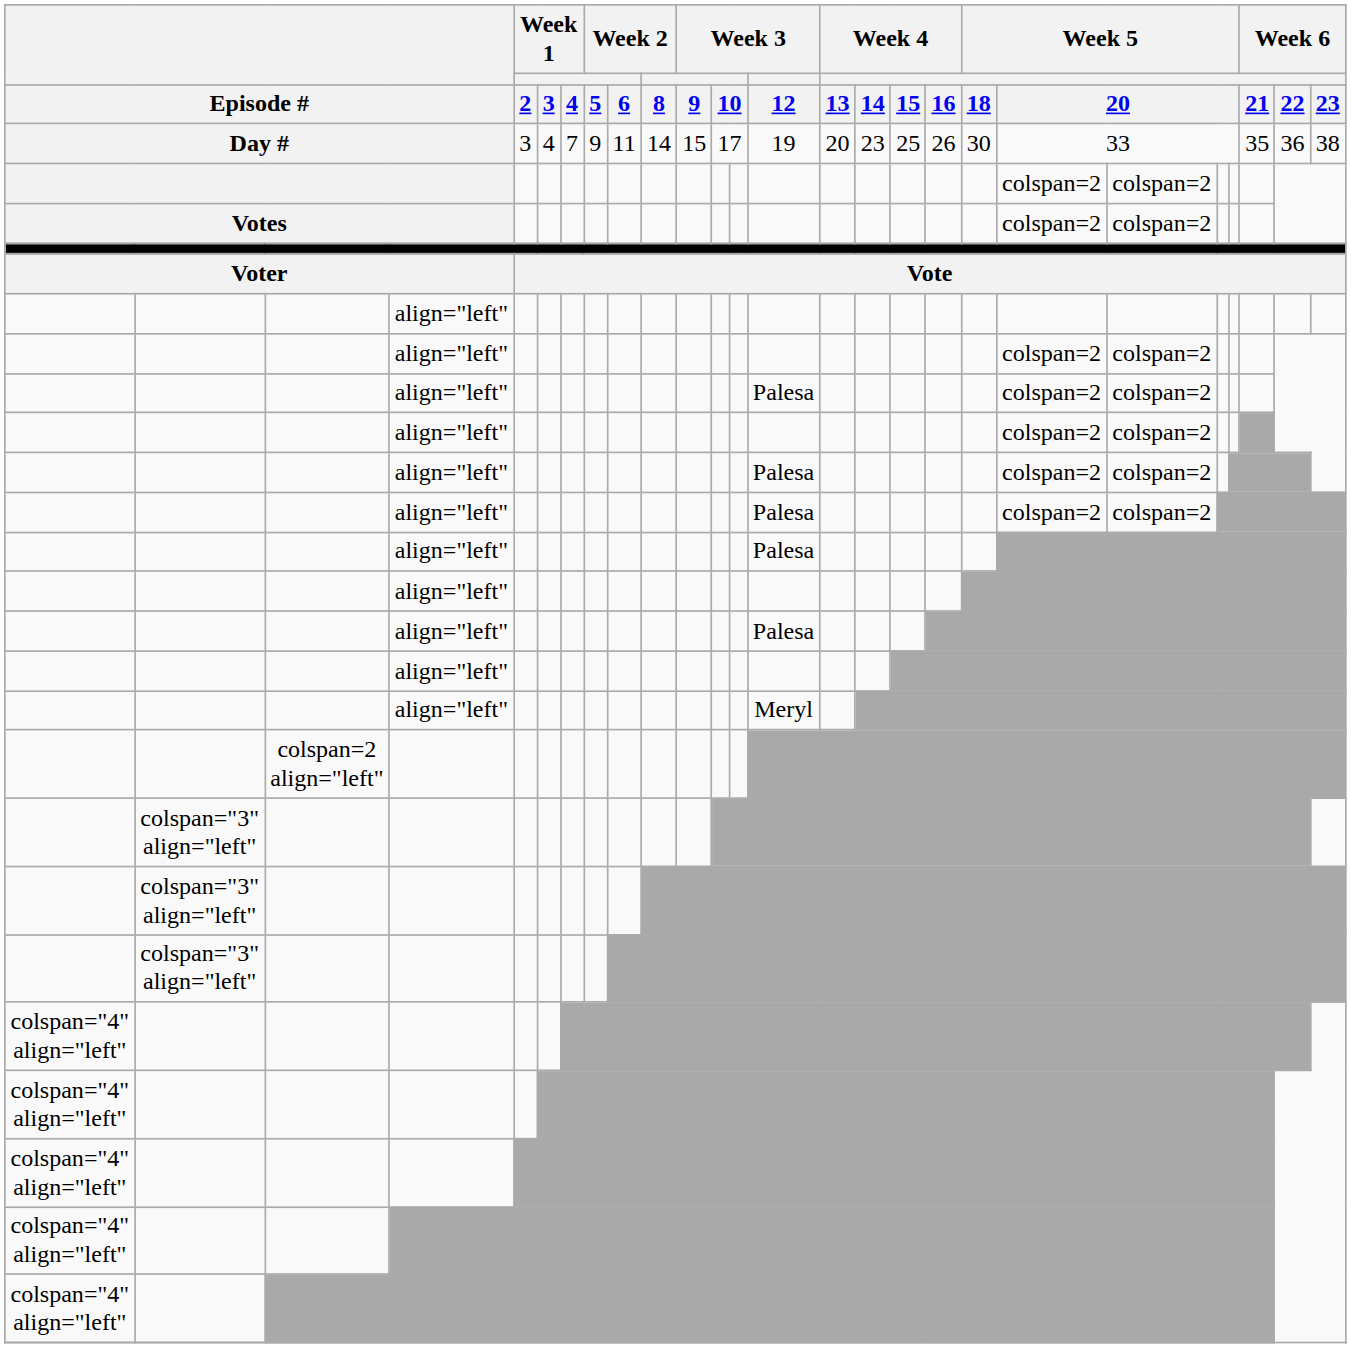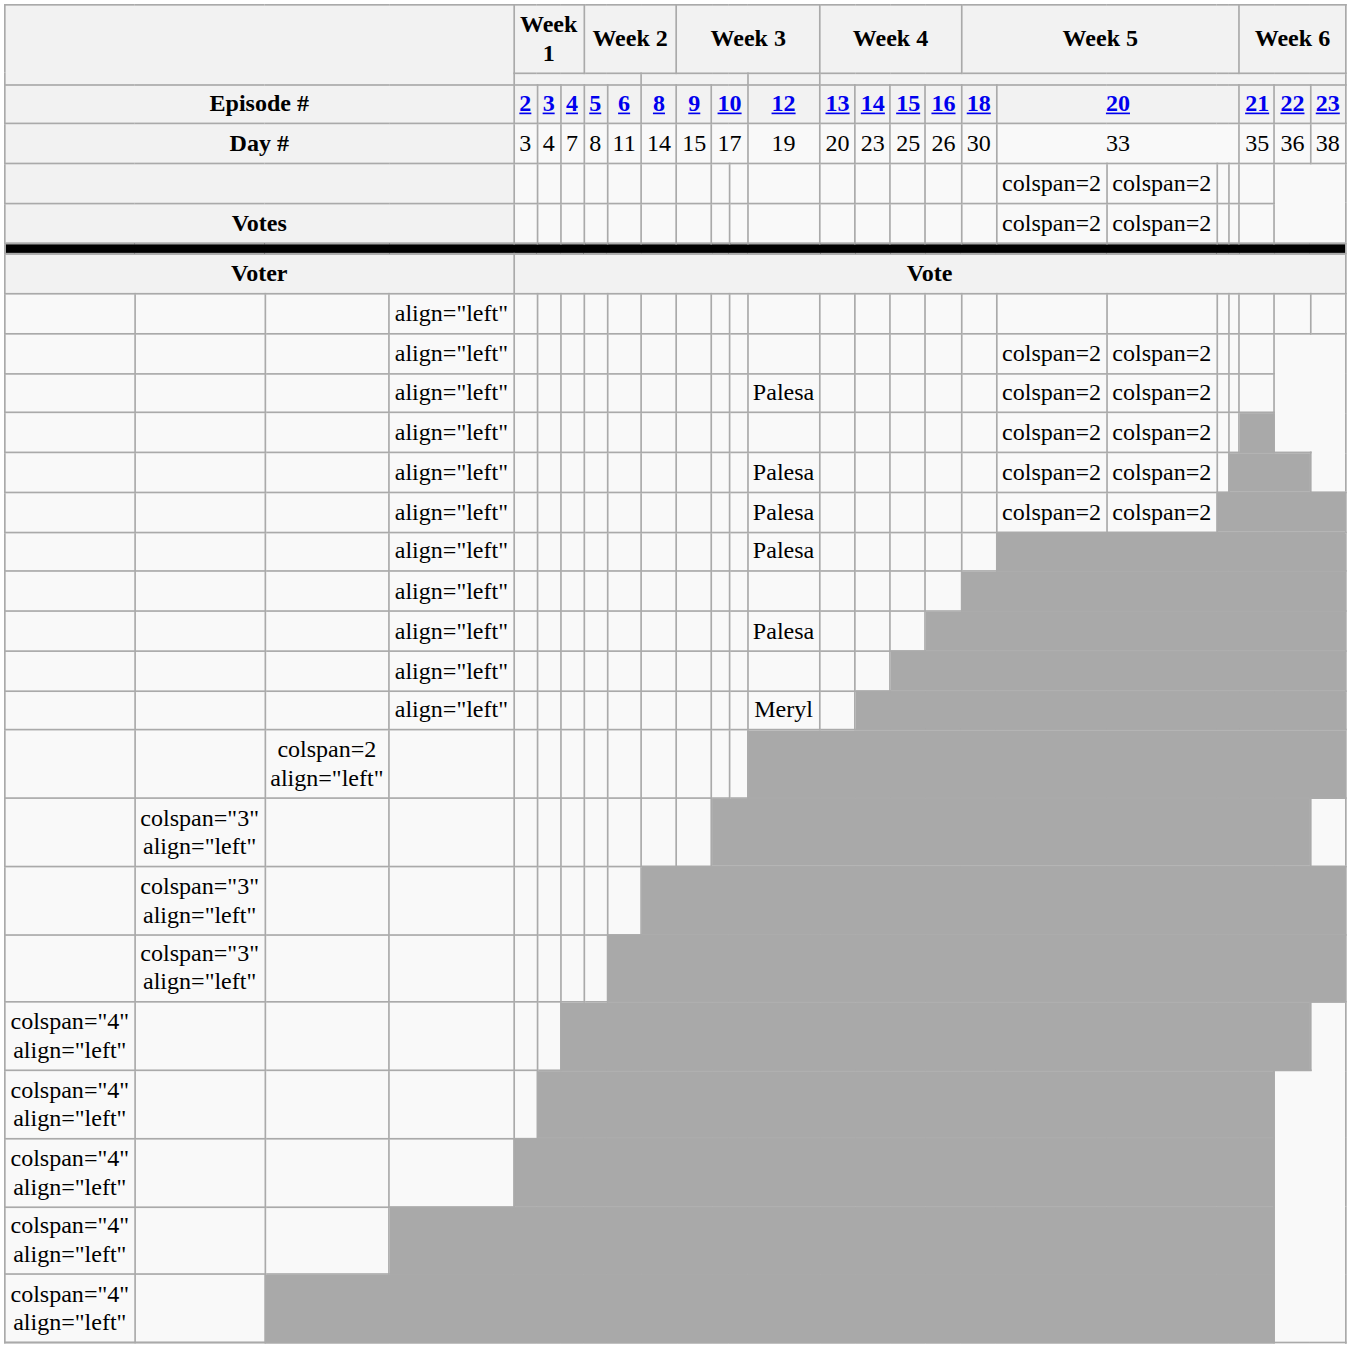(595, 143) 9 -> (595, 143) 8
